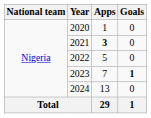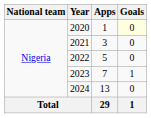(132, 27) no background -> (132, 27) lightyellow background
(105, 43) bold -> (105, 43) normal
(132, 74) bold -> (132, 74) normal
